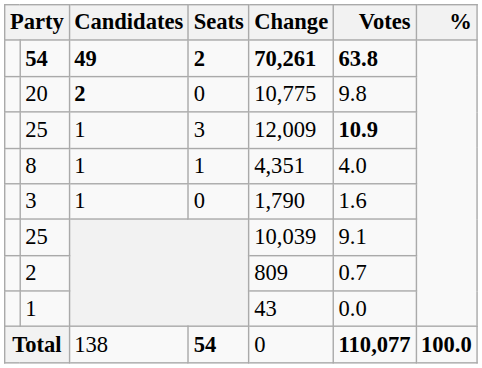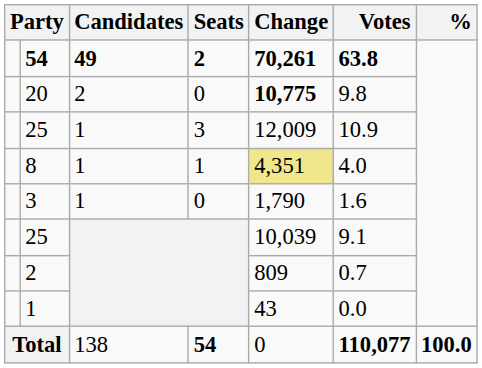(80, 93) bold -> (80, 93) normal
(285, 93) normal -> (285, 93) bold
(358, 129) bold -> (358, 129) normal
(280, 165) no background -> (280, 165) khaki background
